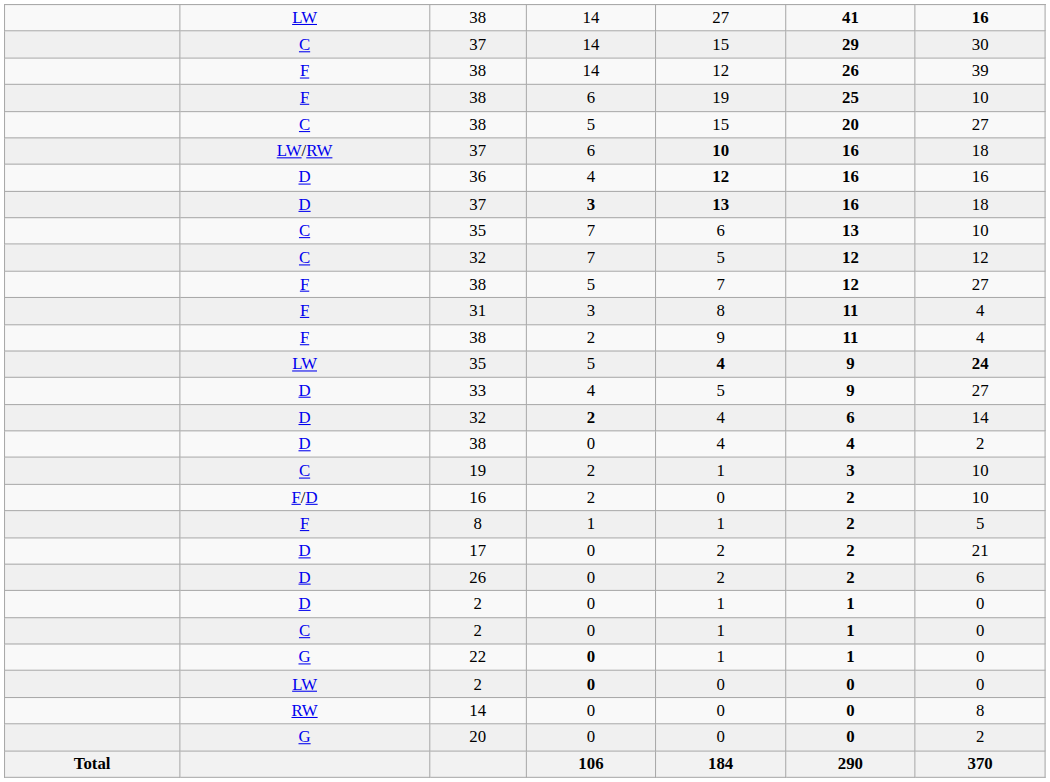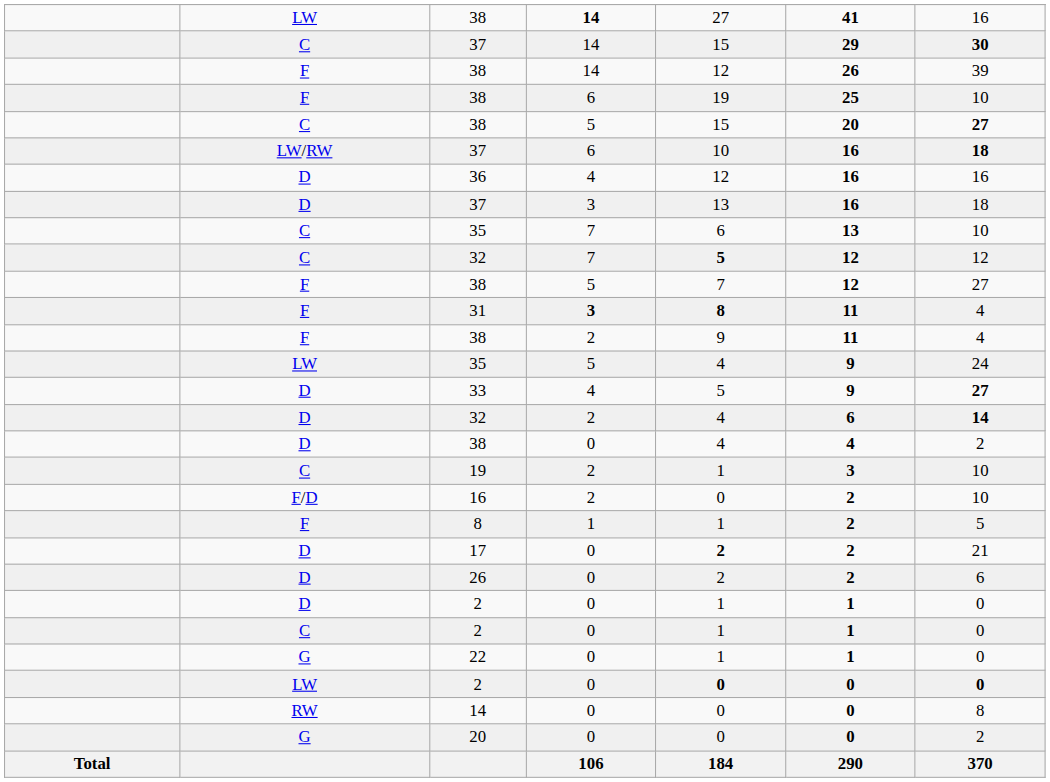(591, 17) normal -> (591, 17) bold
(980, 17) bold -> (980, 17) normal
(980, 44) normal -> (980, 44) bold
(980, 124) normal -> (980, 124) bold
(721, 151) bold -> (721, 151) normal
(980, 151) normal -> (980, 151) bold
(721, 177) bold -> (721, 177) normal
(591, 204) bold -> (591, 204) normal
(721, 204) bold -> (721, 204) normal
(721, 257) normal -> (721, 257) bold
(591, 310) normal -> (591, 310) bold
(721, 310) normal -> (721, 310) bold
(721, 364) bold -> (721, 364) normal
(980, 364) bold -> (980, 364) normal
(980, 390) normal -> (980, 390) bold
(591, 417) bold -> (591, 417) normal
(980, 417) normal -> (980, 417) bold
(721, 550) normal -> (721, 550) bold
(591, 657) bold -> (591, 657) normal
(591, 683) bold -> (591, 683) normal
(721, 683) normal -> (721, 683) bold
(980, 683) normal -> (980, 683) bold
